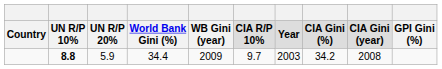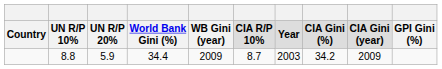(68, 56) bold -> (68, 56) normal
(254, 56) 9.7 -> (254, 56) 8.7
(370, 56) 2008 -> (370, 56) 2009
